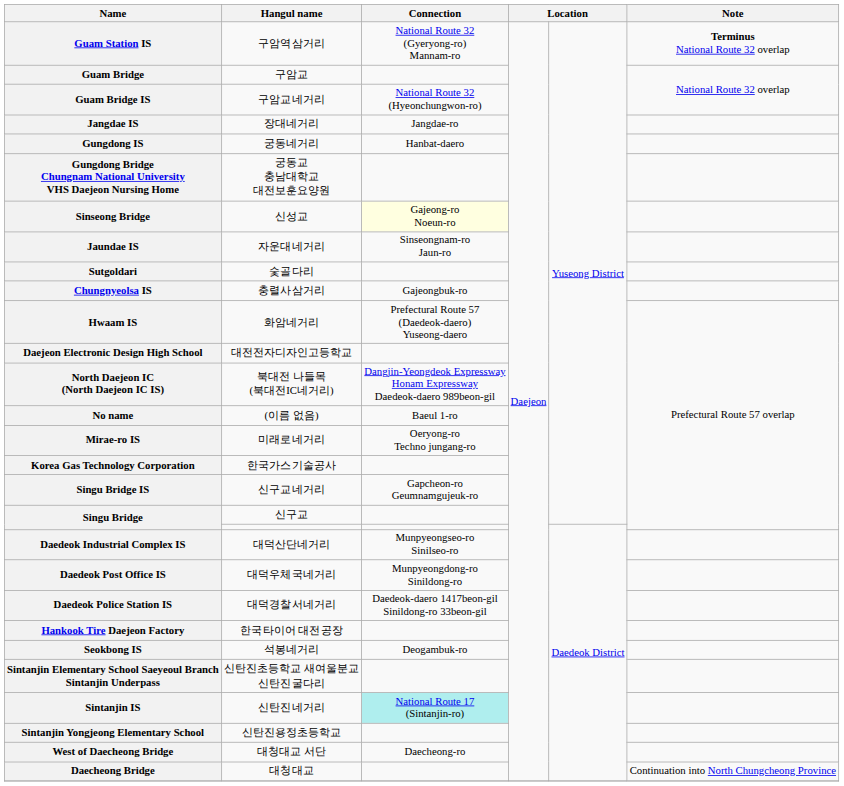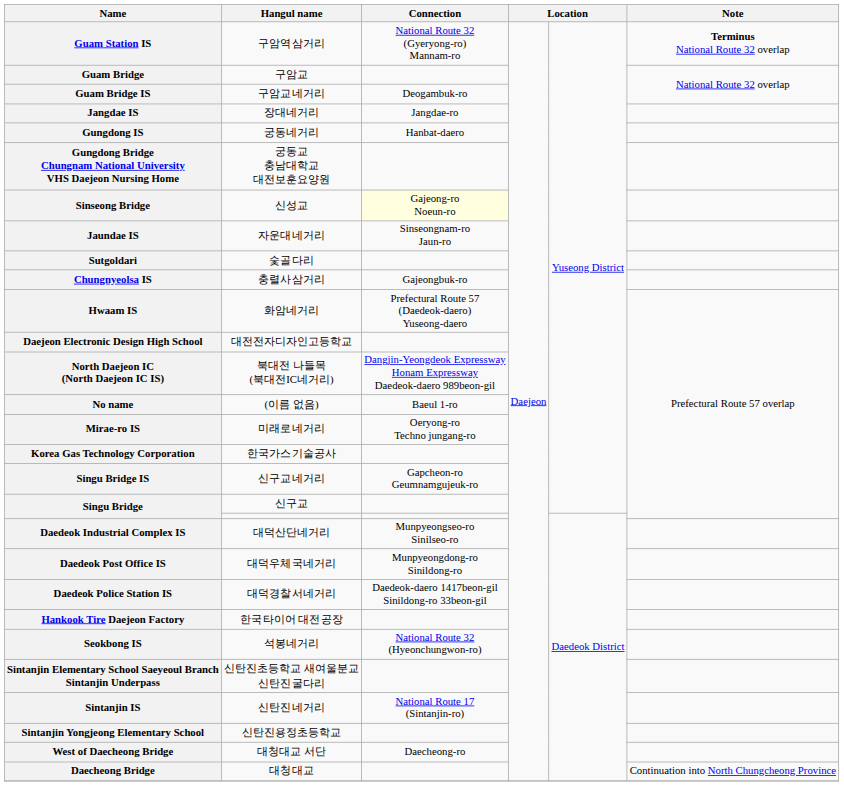(435, 99) National Route 32 (Hyeonchungwon-ro) -> (435, 93) Deogambuk-ro
(435, 649) Deogambuk-ro -> (435, 643) National Route 32 (Hyeonchungwon-ro)
(435, 707) paleturquoise background -> (435, 707) no background
